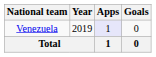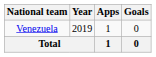(108, 28) lavender background -> (108, 28) no background
